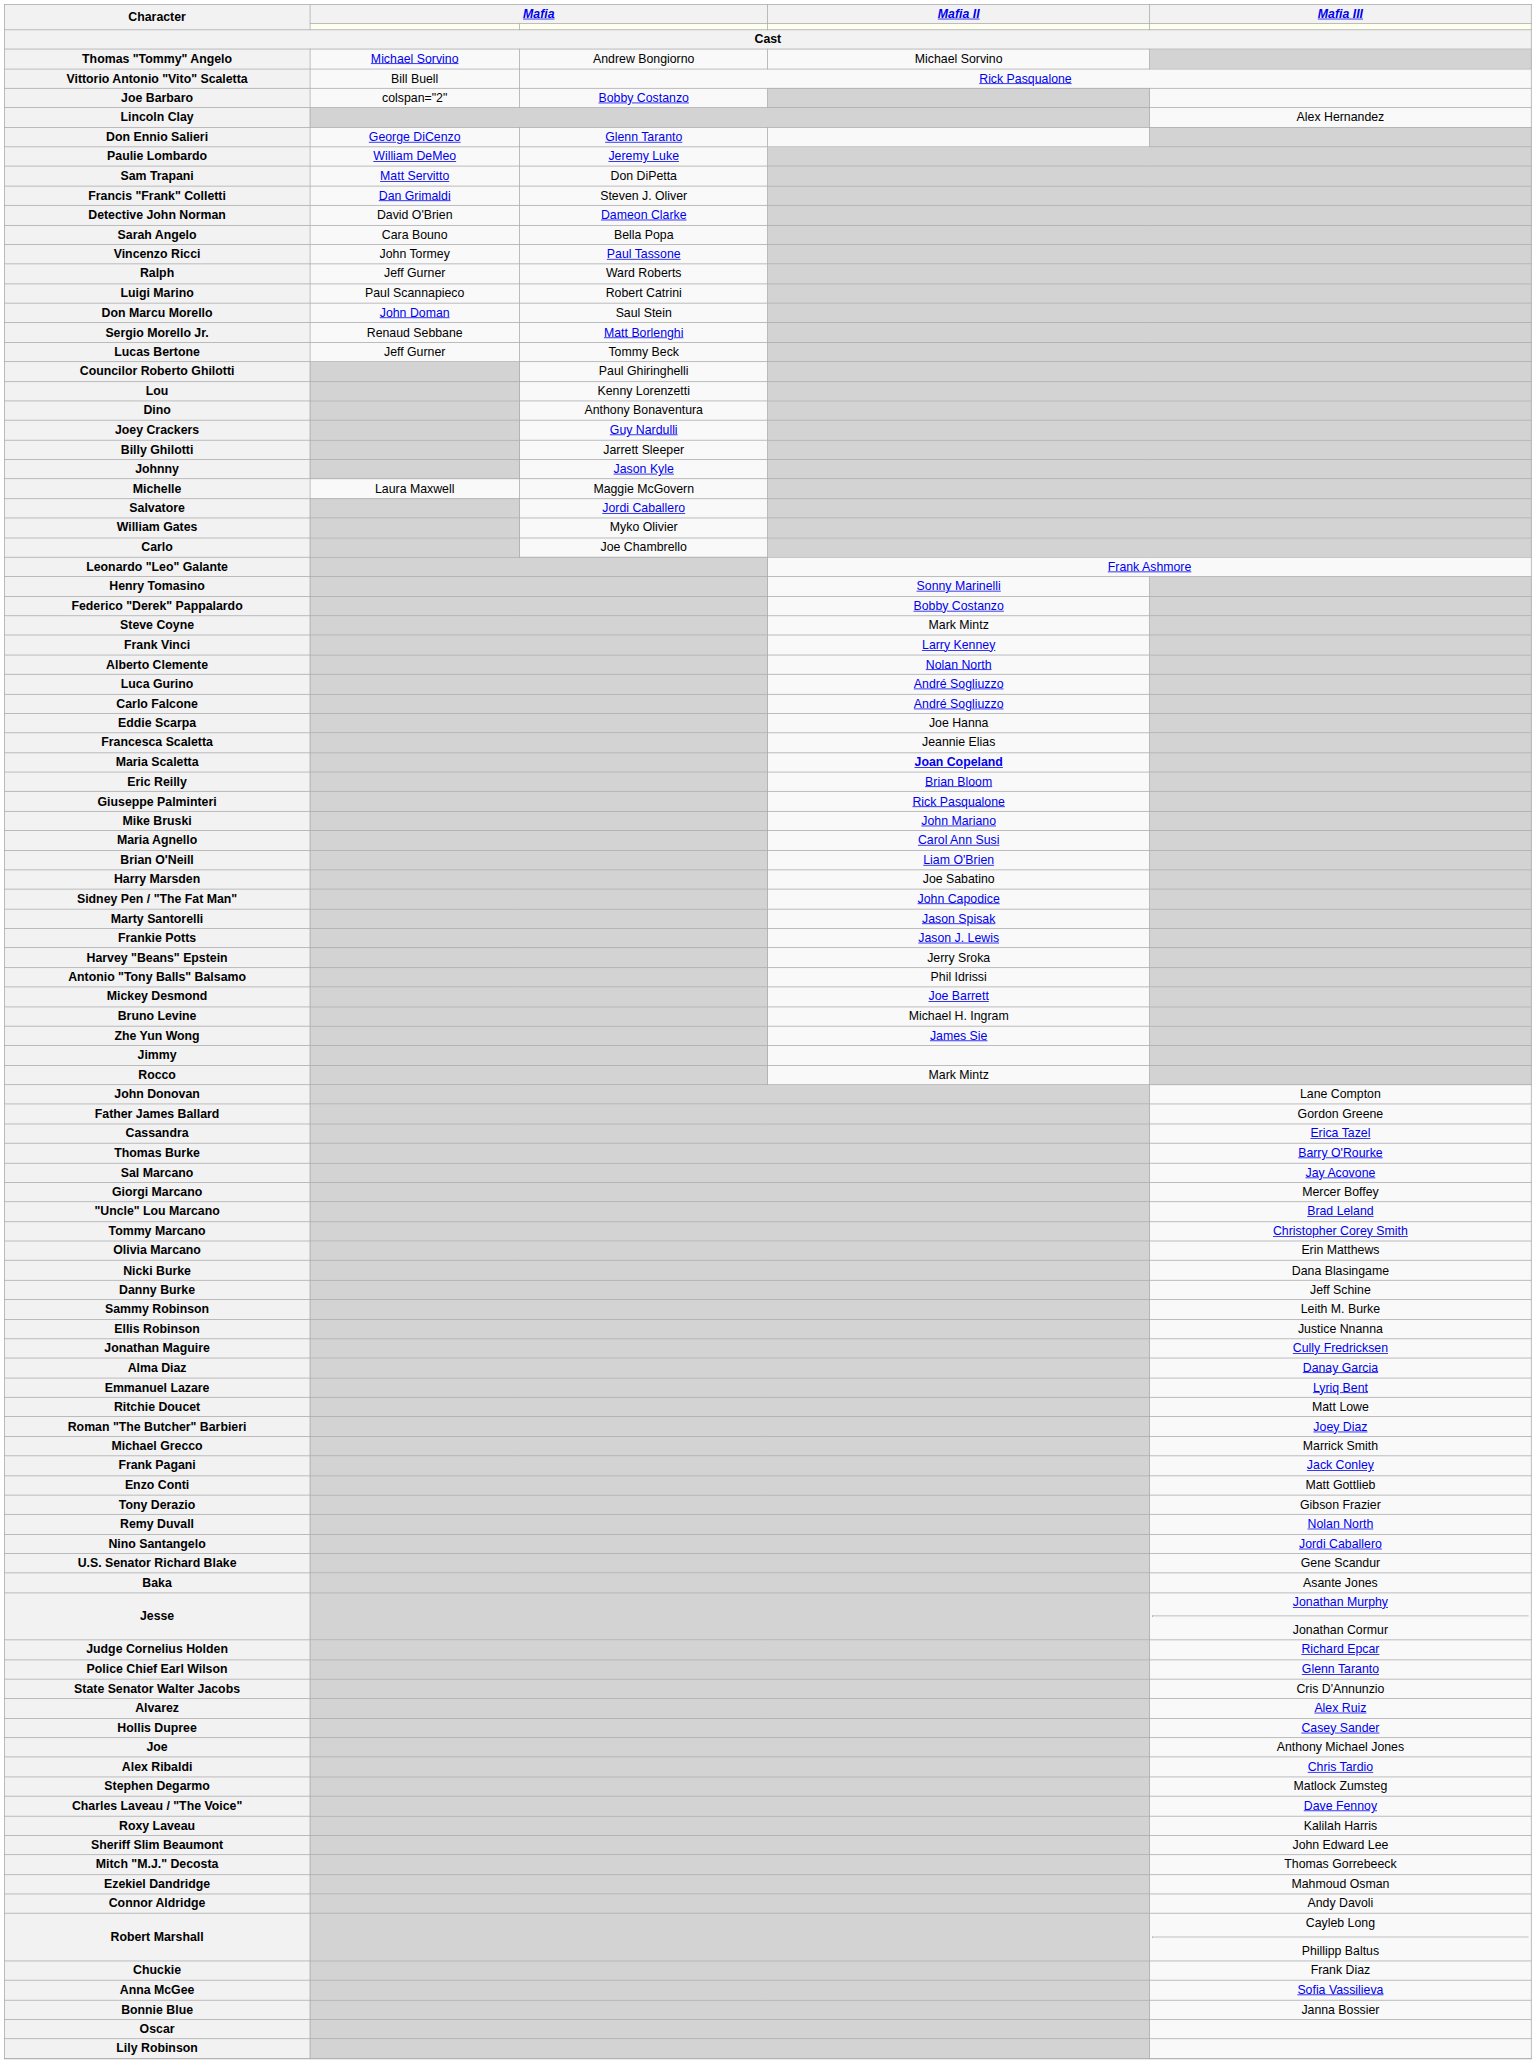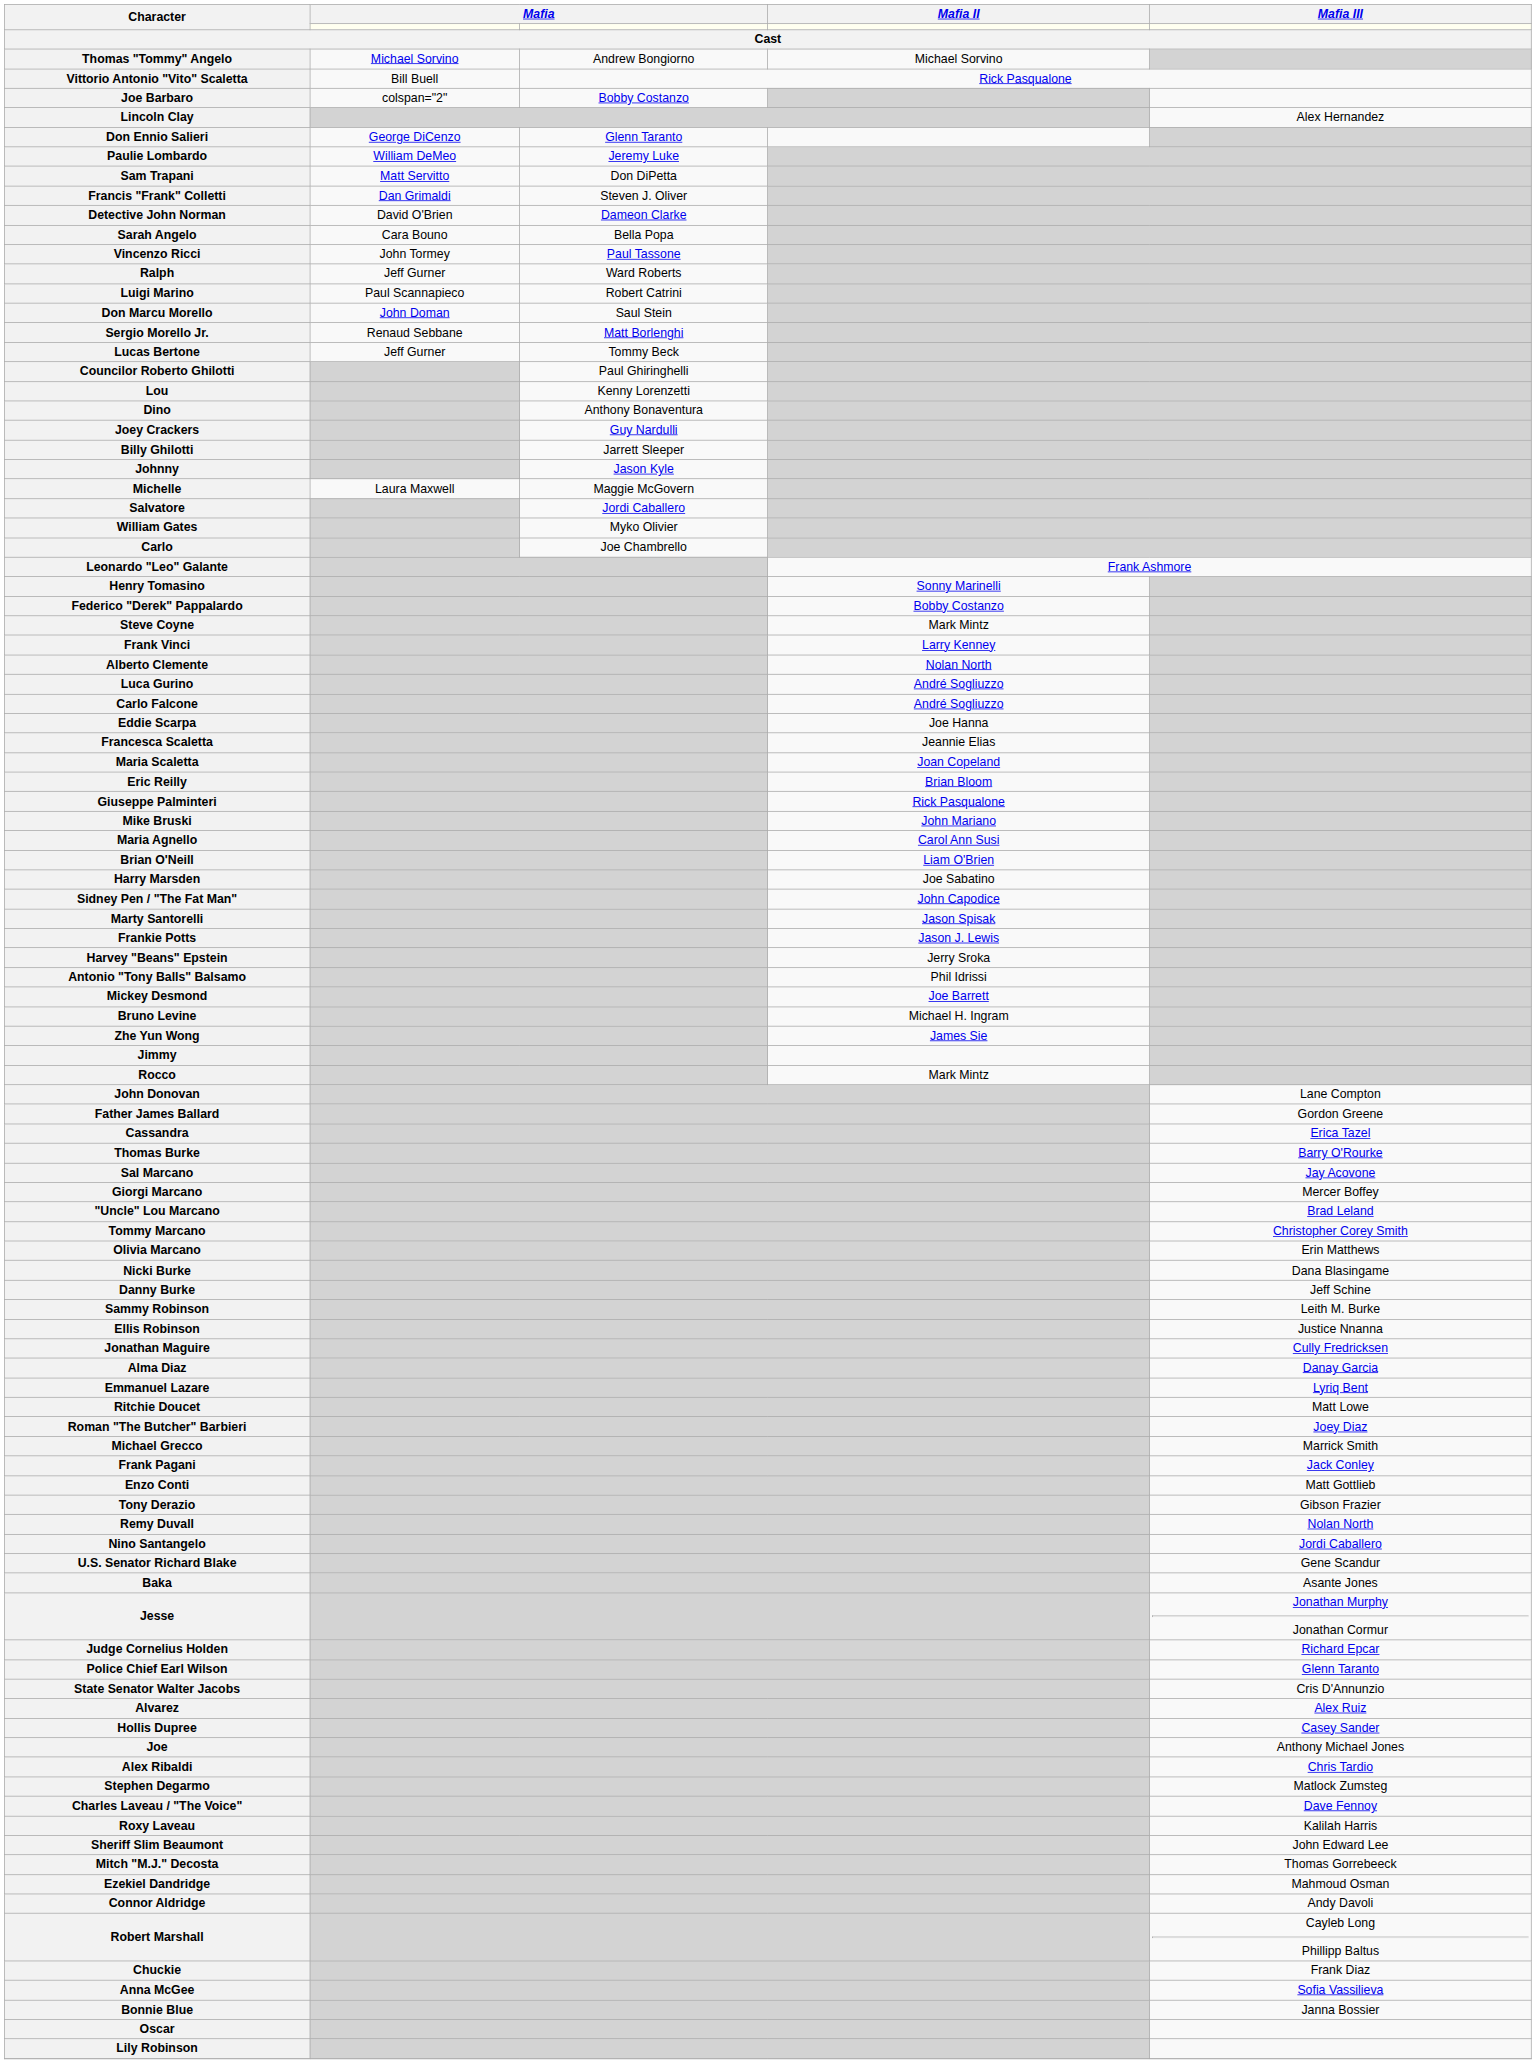(959, 762) bold -> (959, 762) normal
